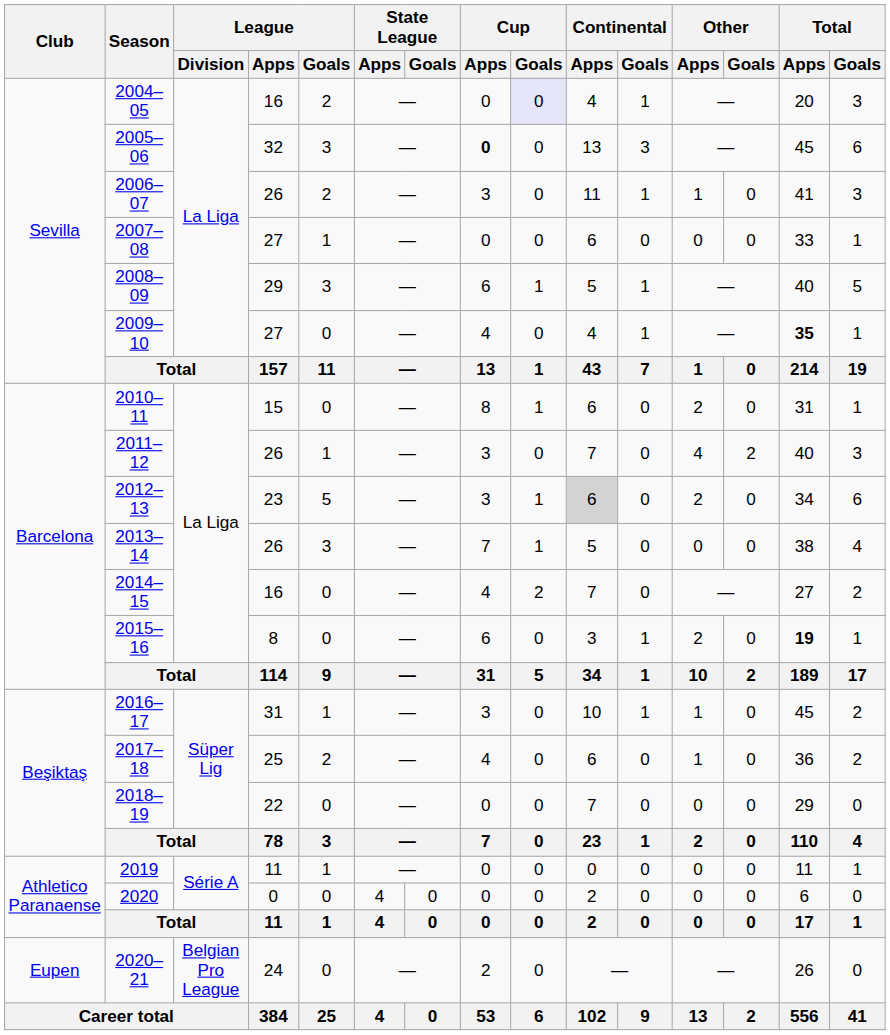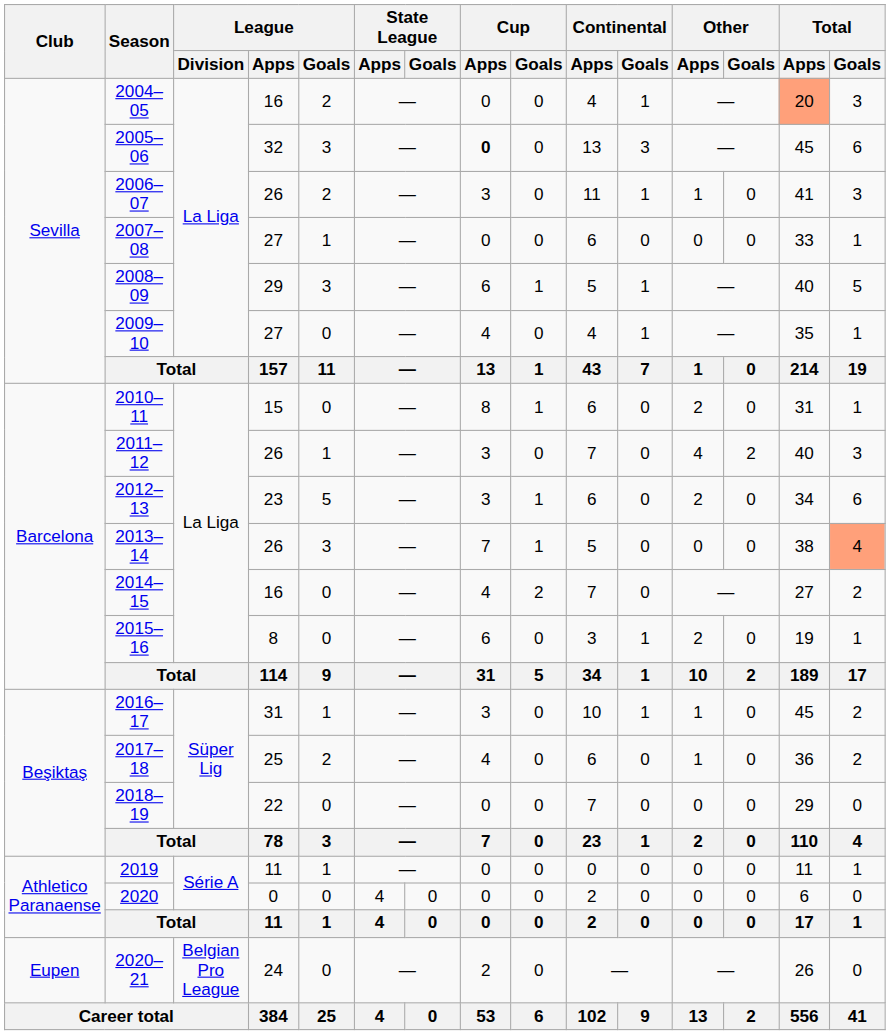(539, 101) lavender background -> (539, 101) no background
(804, 101) no background -> (804, 101) lightsalmon background
(804, 333) bold -> (804, 333) normal
(592, 499) lightgrey background -> (592, 499) no background
(857, 546) no background -> (857, 546) lightsalmon background
(804, 638) bold -> (804, 638) normal
